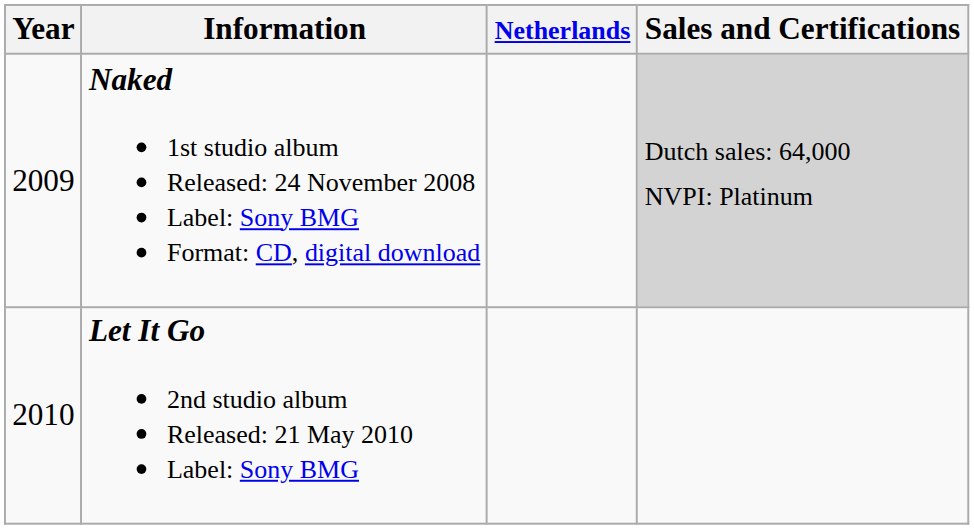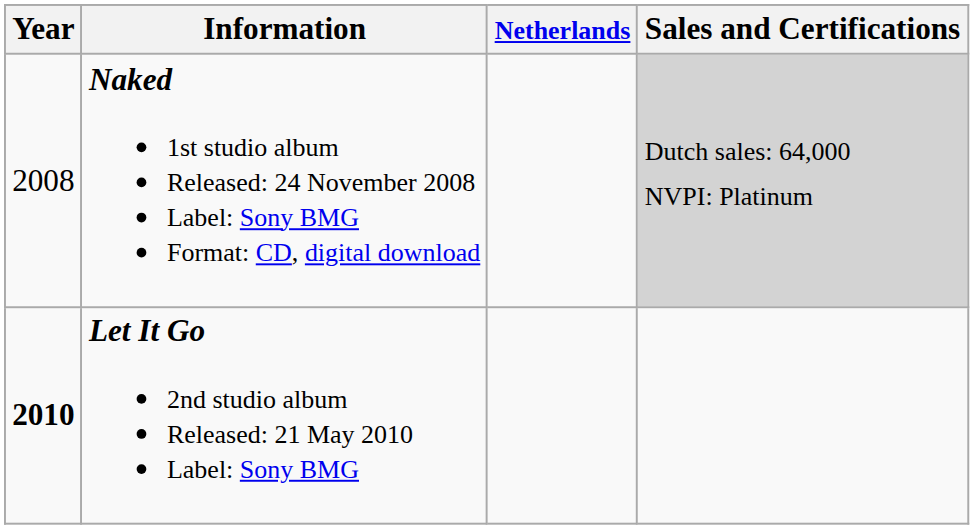(43, 180) 2009 -> (43, 180) 2008
(43, 414) normal -> (43, 414) bold
